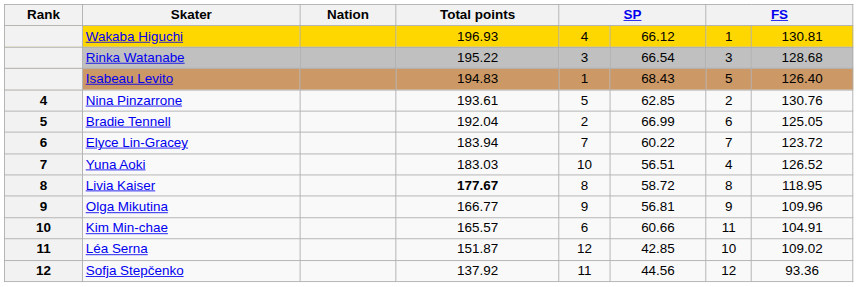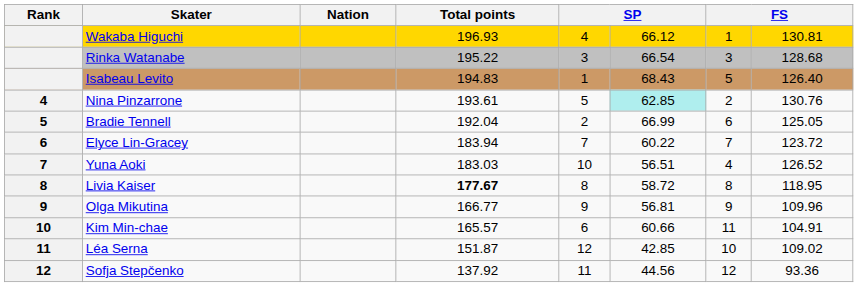(658, 100) no background -> (658, 100) paleturquoise background
